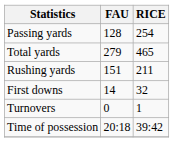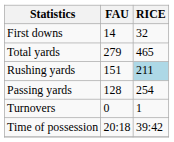rows swapped: (35, 89) <-> (39, 33)
(145, 71) no background -> (145, 71) lightblue background
